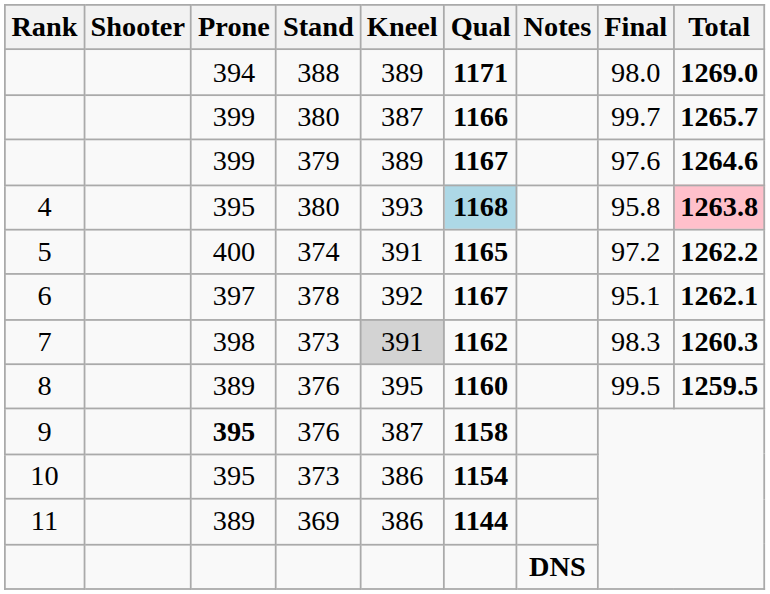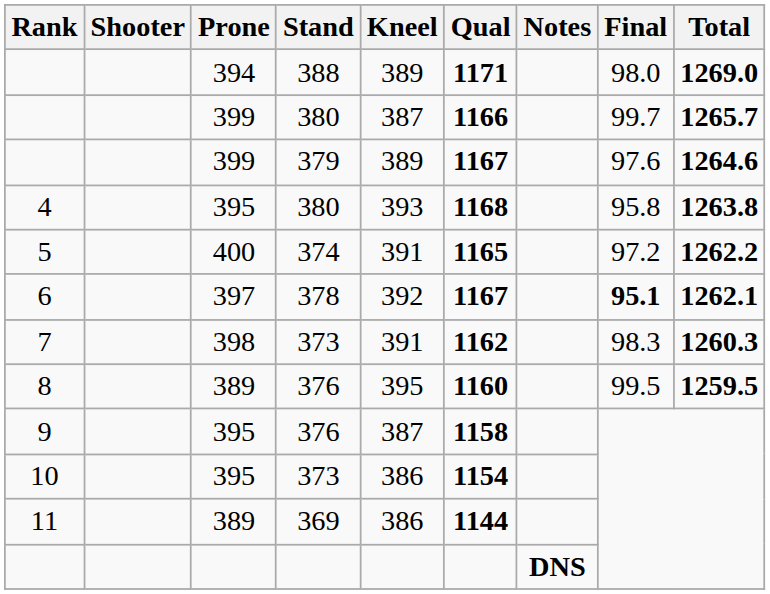(481, 206) lightblue background -> (481, 206) no background
(719, 206) pink background -> (719, 206) no background
(636, 296) normal -> (636, 296) bold
(402, 341) lightgrey background -> (402, 341) no background
(234, 431) bold -> (234, 431) normal
